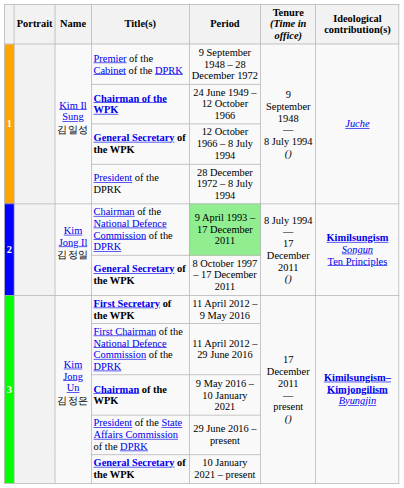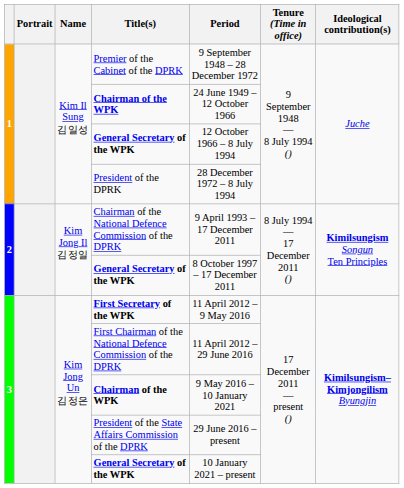(225, 229) lightgreen background -> (225, 229) no background
